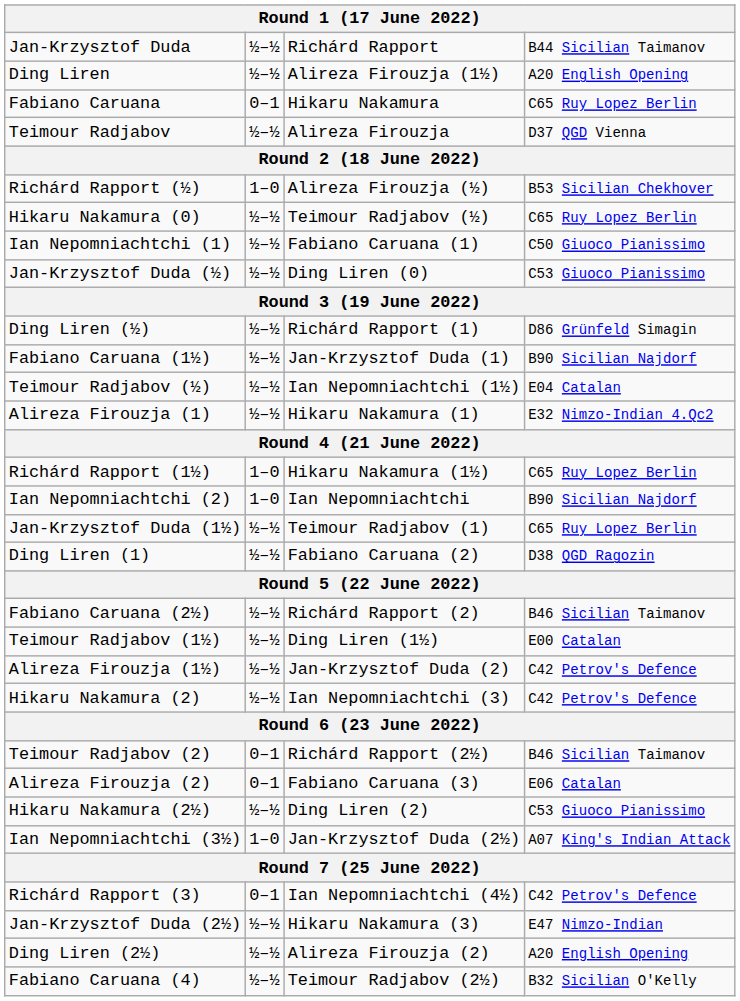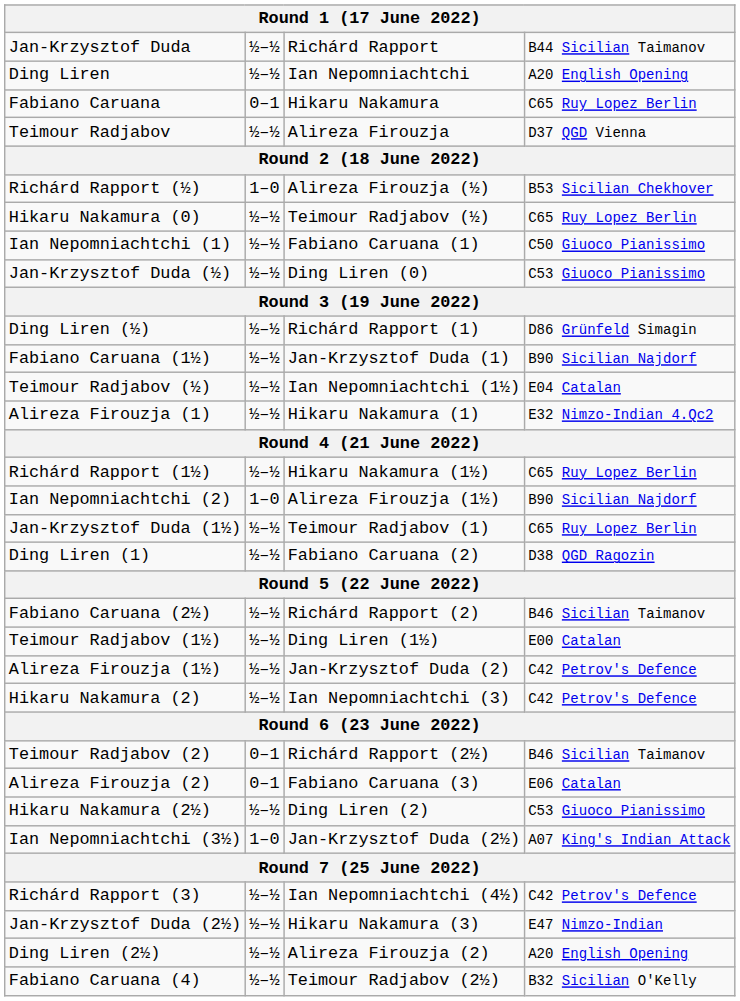(394, 75) Alireza Firouzja (1½) -> (379, 75) Ian Nepomniachtchi
(264, 472) 1–0 -> (264, 472) ½–½
(379, 500) Ian Nepomniachtchi -> (394, 500) Alireza Firouzja (1½)
(264, 896) 0–1 -> (264, 896) ½–½
